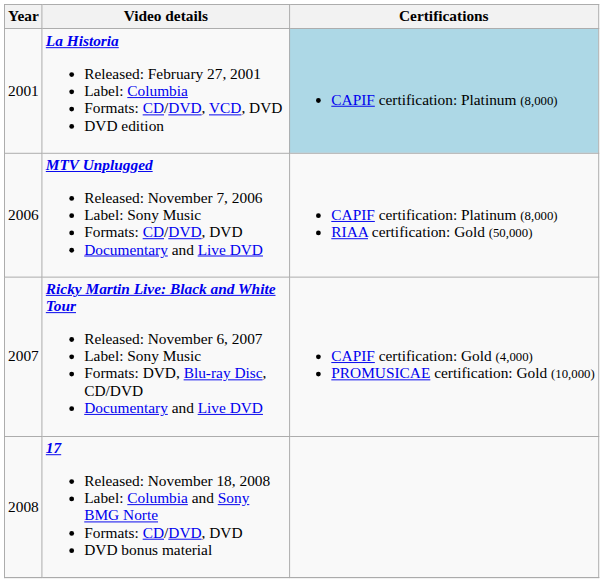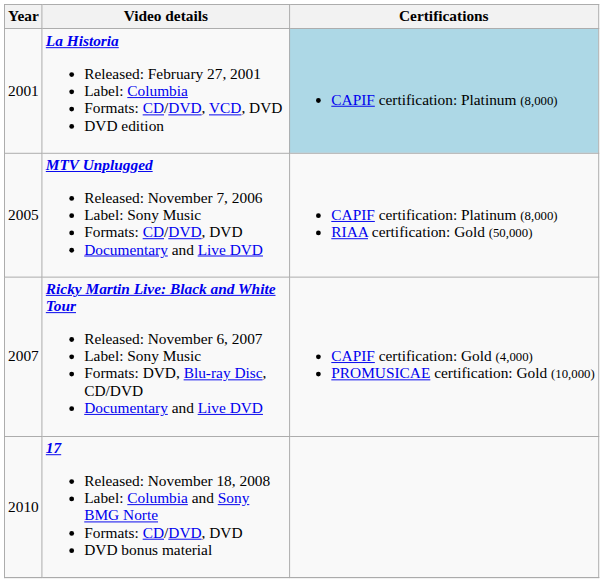(23, 215) 2006 -> (23, 215) 2005
(23, 506) 2008 -> (23, 506) 2010
